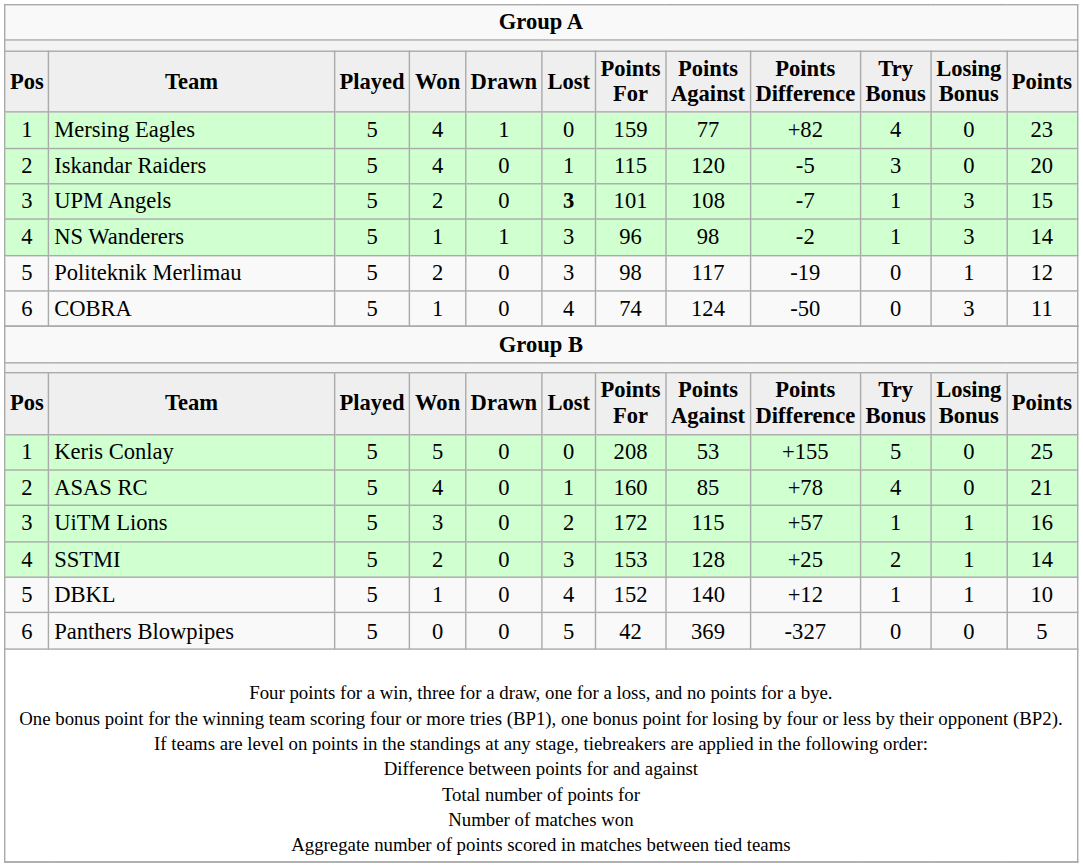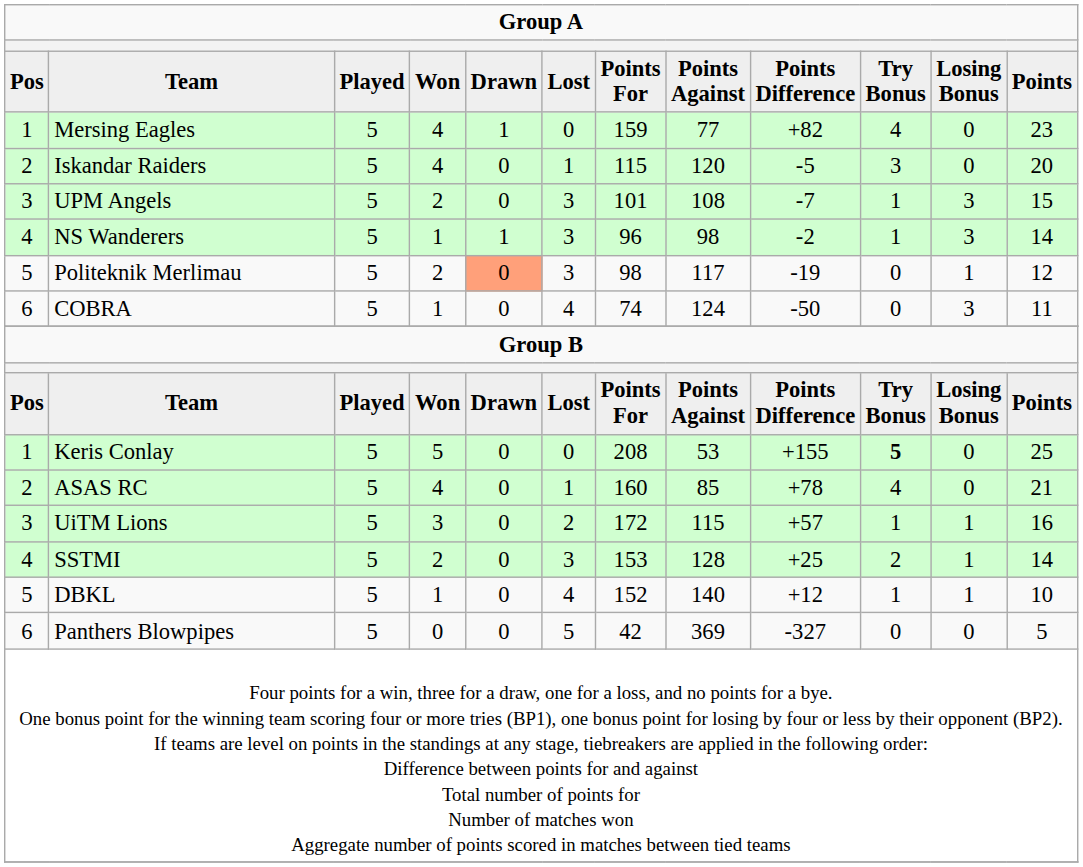(569, 201) bold -> (569, 201) normal
(504, 272) no background -> (504, 272) lightsalmon background
(896, 451) normal -> (896, 451) bold
